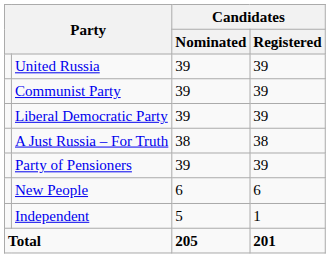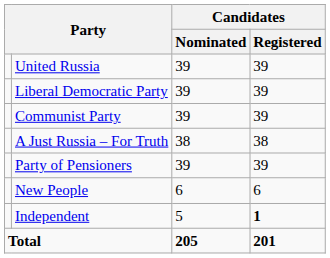rows swapped: (68, 91) <-> (91, 116)
(257, 215) normal -> (257, 215) bold
